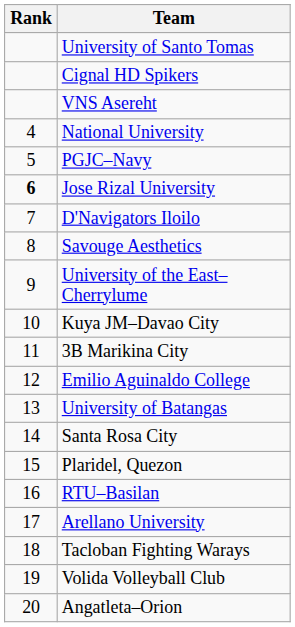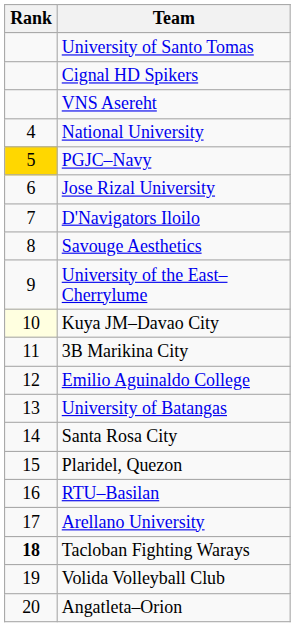(31, 160) no background -> (31, 160) gold background
(31, 189) bold -> (31, 189) normal
(31, 323) no background -> (31, 323) lightyellow background
(31, 550) normal -> (31, 550) bold
